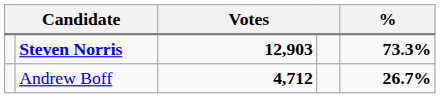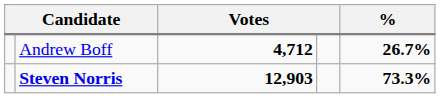rows swapped: (71, 48) <-> (66, 77)
